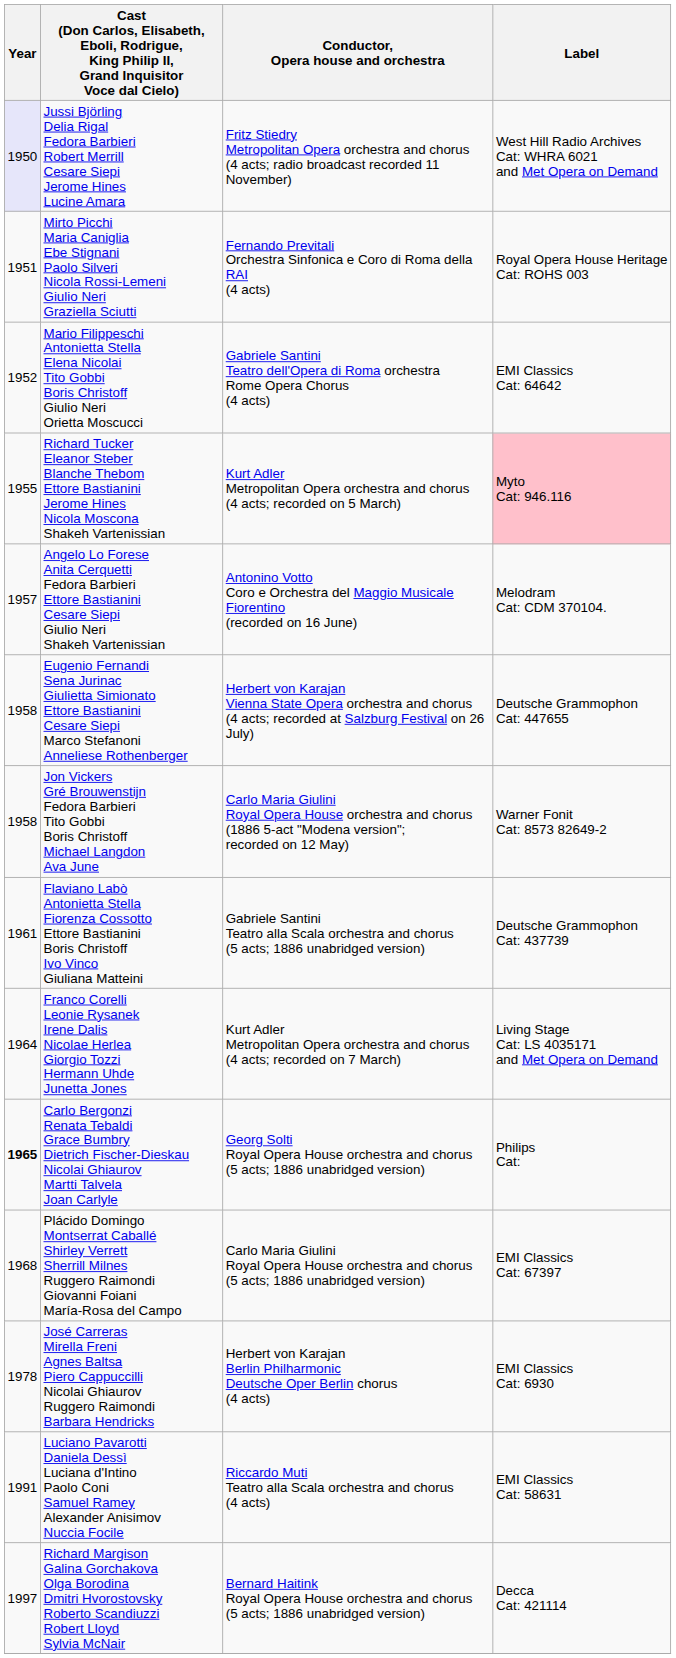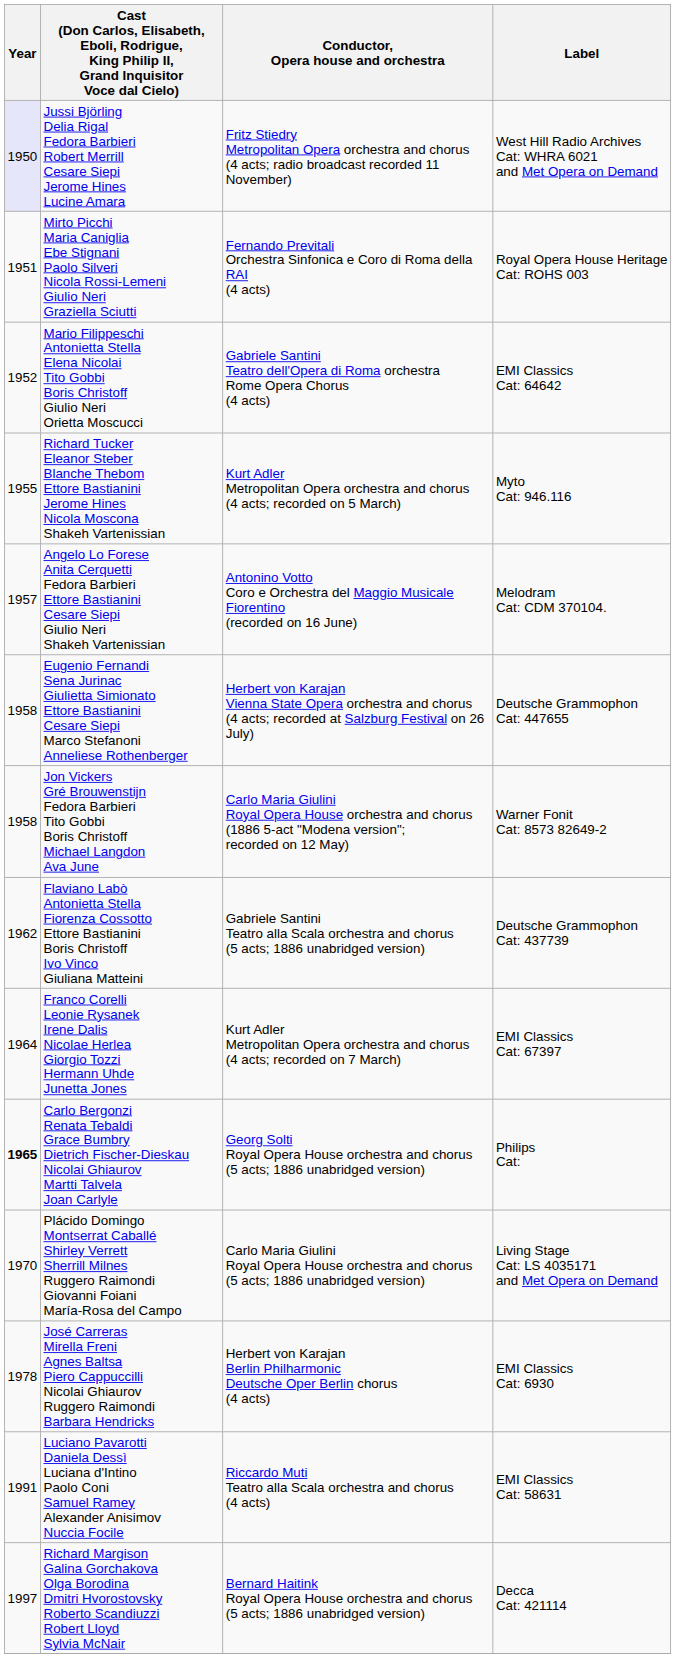(534, 489) pink background -> (534, 489) no background
(22, 933) 1961 -> (22, 933) 1962
(577, 1044) Living Stage Cat: LS 4035171 and Met Opera on Demand -> (535, 1044) EMI Classics Cat: 67397
(22, 1265) 1968 -> (22, 1265) 1970
(535, 1265) EMI Classics Cat: 67397 -> (577, 1265) Living Stage Cat: LS 4035171 and Met Opera on Demand
